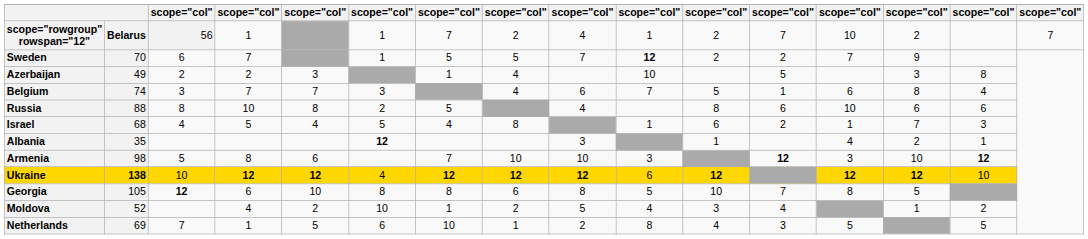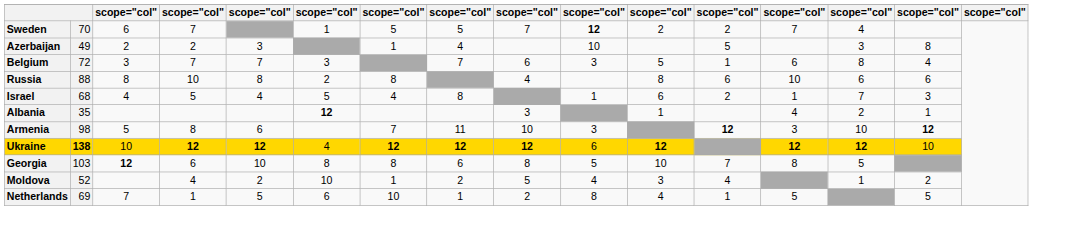- row: (54, 35)
(917, 58) 9 -> (861, 29) 4
(140, 91) 74 -> (84, 63) 72
(516, 91) 4 -> (460, 63) 7
(649, 91) 7 -> (594, 63) 3
(449, 108) 5 -> (393, 79) 8
(516, 158) 10 -> (460, 130) 11
(137, 192) 105 -> (81, 163) 103
(783, 225) 3 -> (728, 197) 1
